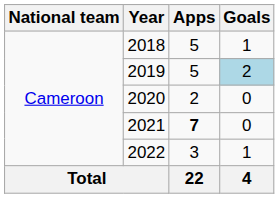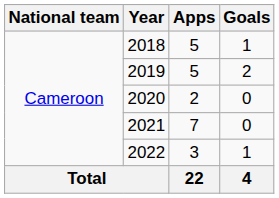(247, 71) lightblue background -> (247, 71) no background
(194, 125) bold -> (194, 125) normal
